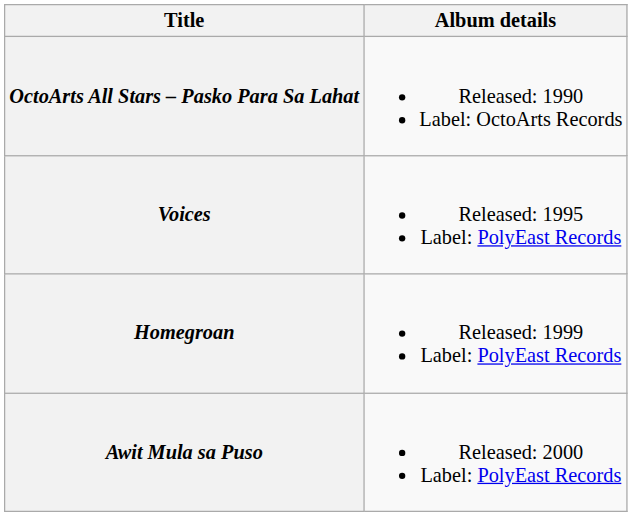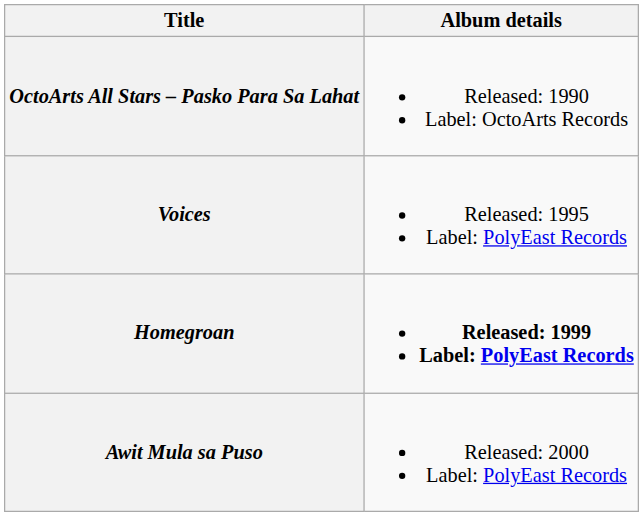(495, 345) normal -> (501, 345) bold
